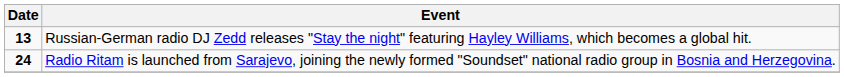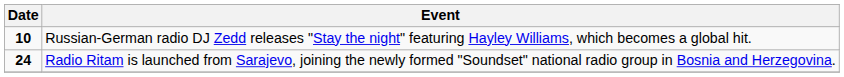(23, 38) 13 -> (23, 38) 10
